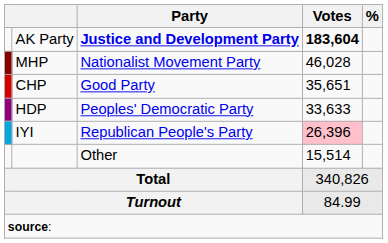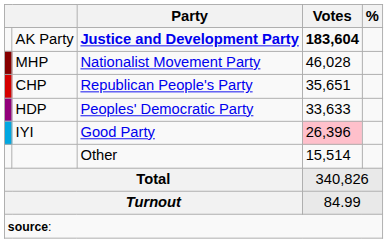(118, 86) Good Party -> (167, 86) Republican People's Party
(167, 132) Republican People's Party -> (118, 132) Good Party
